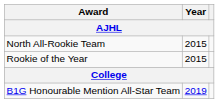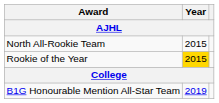(196, 59) no background -> (196, 59) gold background
